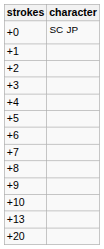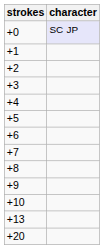(64, 32) no background -> (64, 32) lavender background
